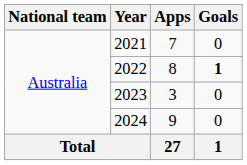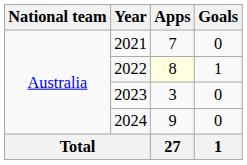(172, 69) no background -> (172, 69) lightyellow background
(218, 69) bold -> (218, 69) normal
